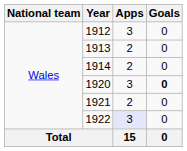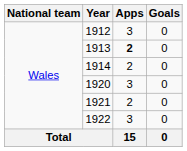(130, 48) normal -> (130, 48) bold
(164, 84) bold -> (164, 84) normal
(130, 119) lavender background -> (130, 119) no background
